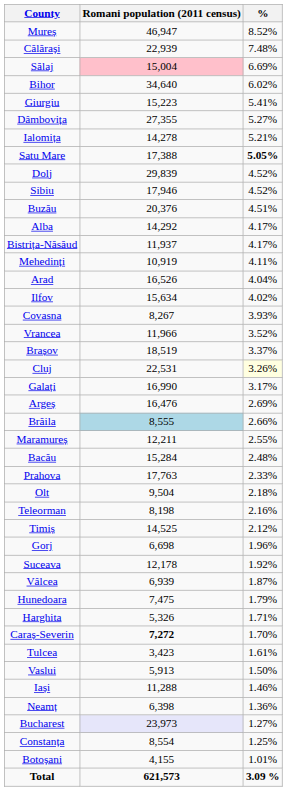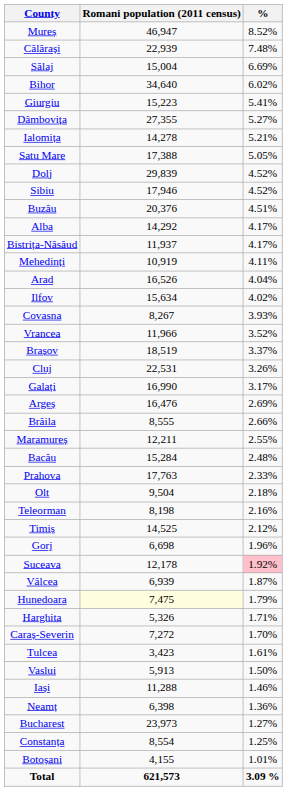(162, 66) pink background -> (162, 66) no background
(263, 155) bold -> (263, 155) normal
(263, 368) lightyellow background -> (263, 368) no background
(162, 421) lightblue background -> (162, 421) no background
(263, 564) no background -> (263, 564) pink background
(162, 599) no background -> (162, 599) lightyellow background
(162, 635) bold -> (162, 635) normal
(162, 723) lavender background -> (162, 723) no background
